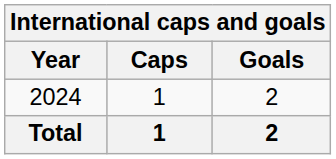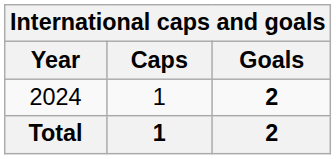(272, 97) normal -> (272, 97) bold
